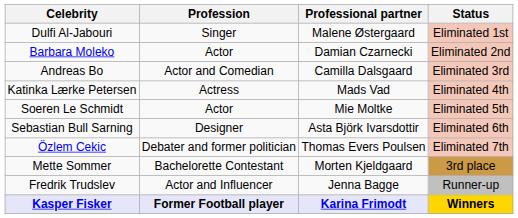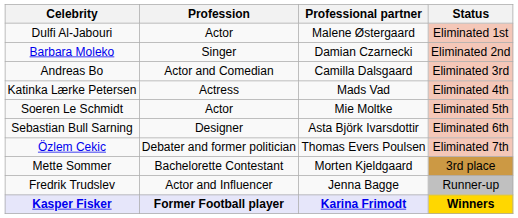(219, 33) Singer -> (219, 33) Actor
(219, 52) Actor -> (219, 52) Singer
